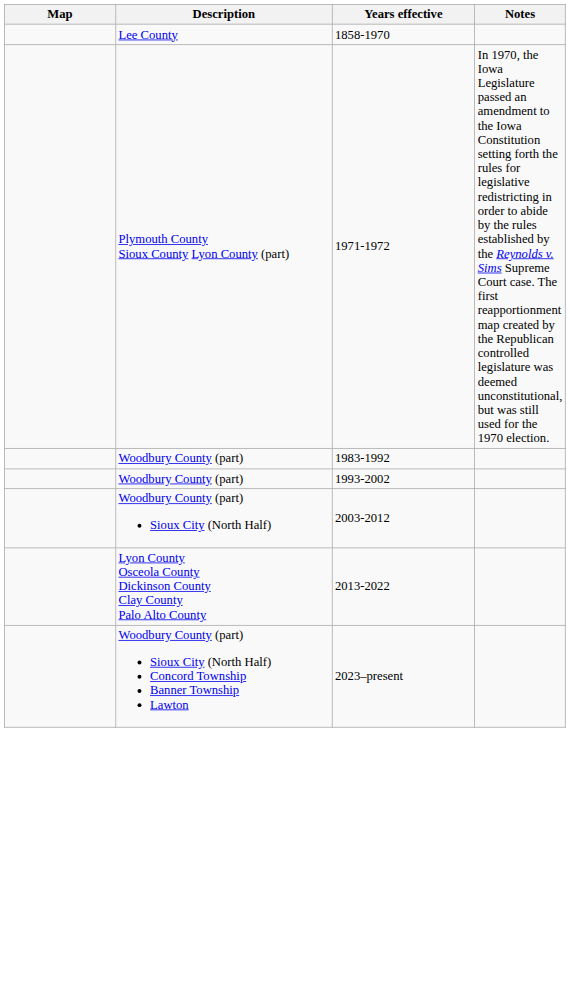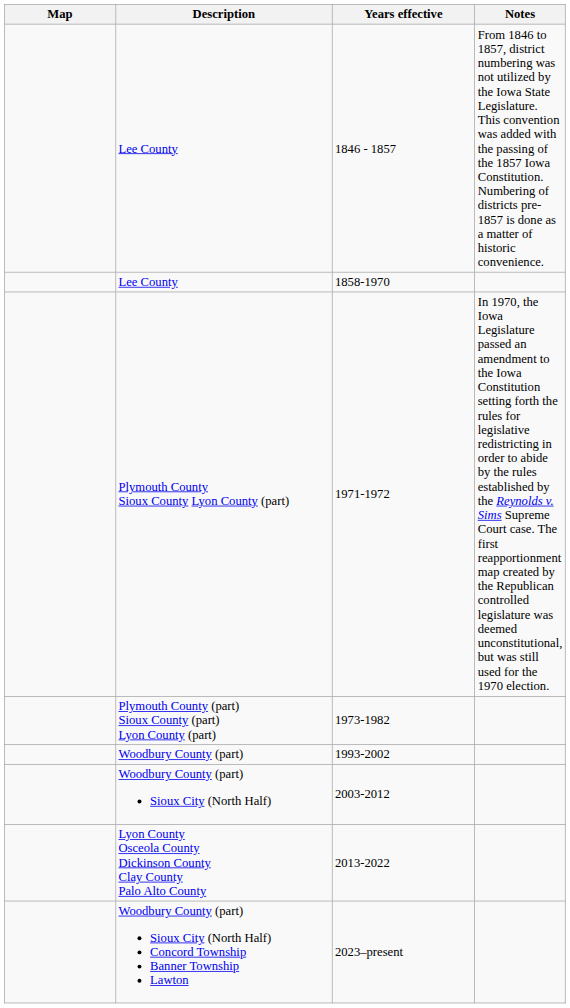+ row: (365, 148)
+ row: (362, 720)
- row: (362, 458)
